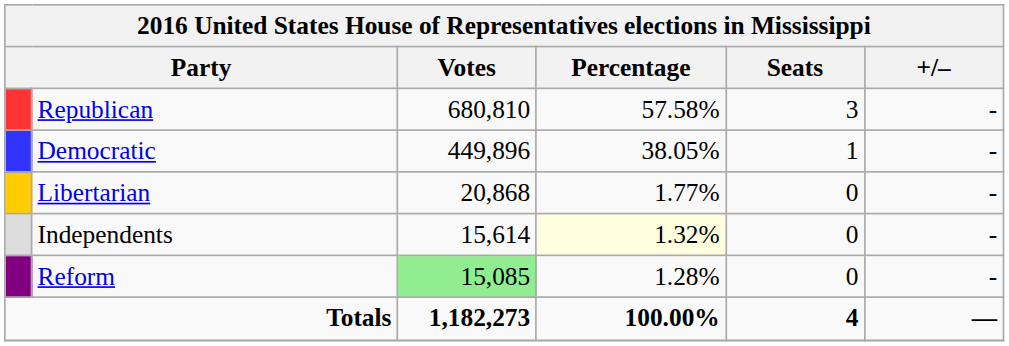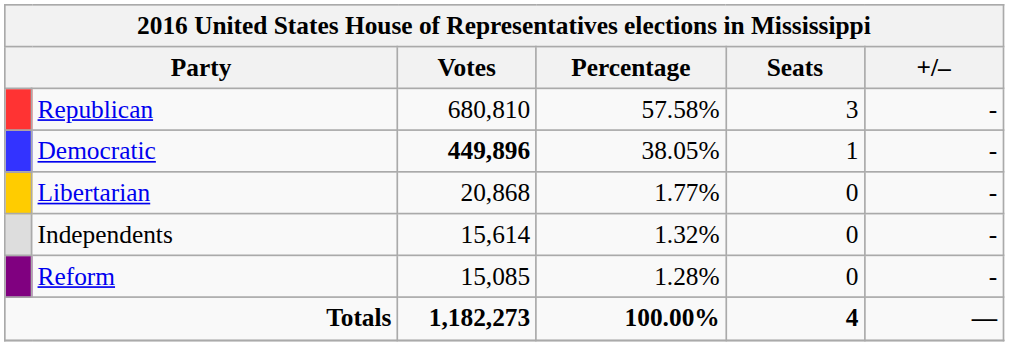(489, 151) normal -> (489, 151) bold
(687, 234) lightyellow background -> (687, 234) no background
(495, 276) lightgreen background -> (495, 276) no background
